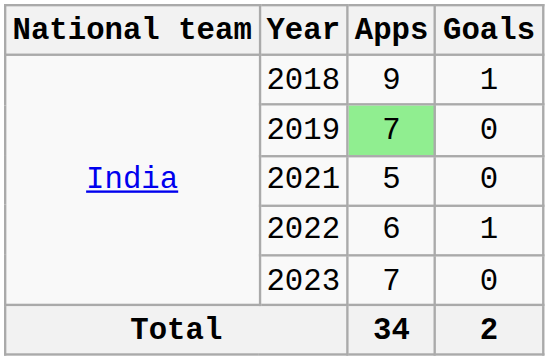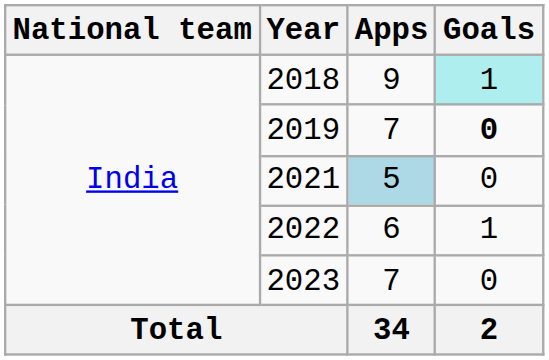(489, 80) no background -> (489, 80) paleturquoise background
(392, 130) lightgreen background -> (392, 130) no background
(489, 130) normal -> (489, 130) bold
(392, 180) no background -> (392, 180) lightblue background
